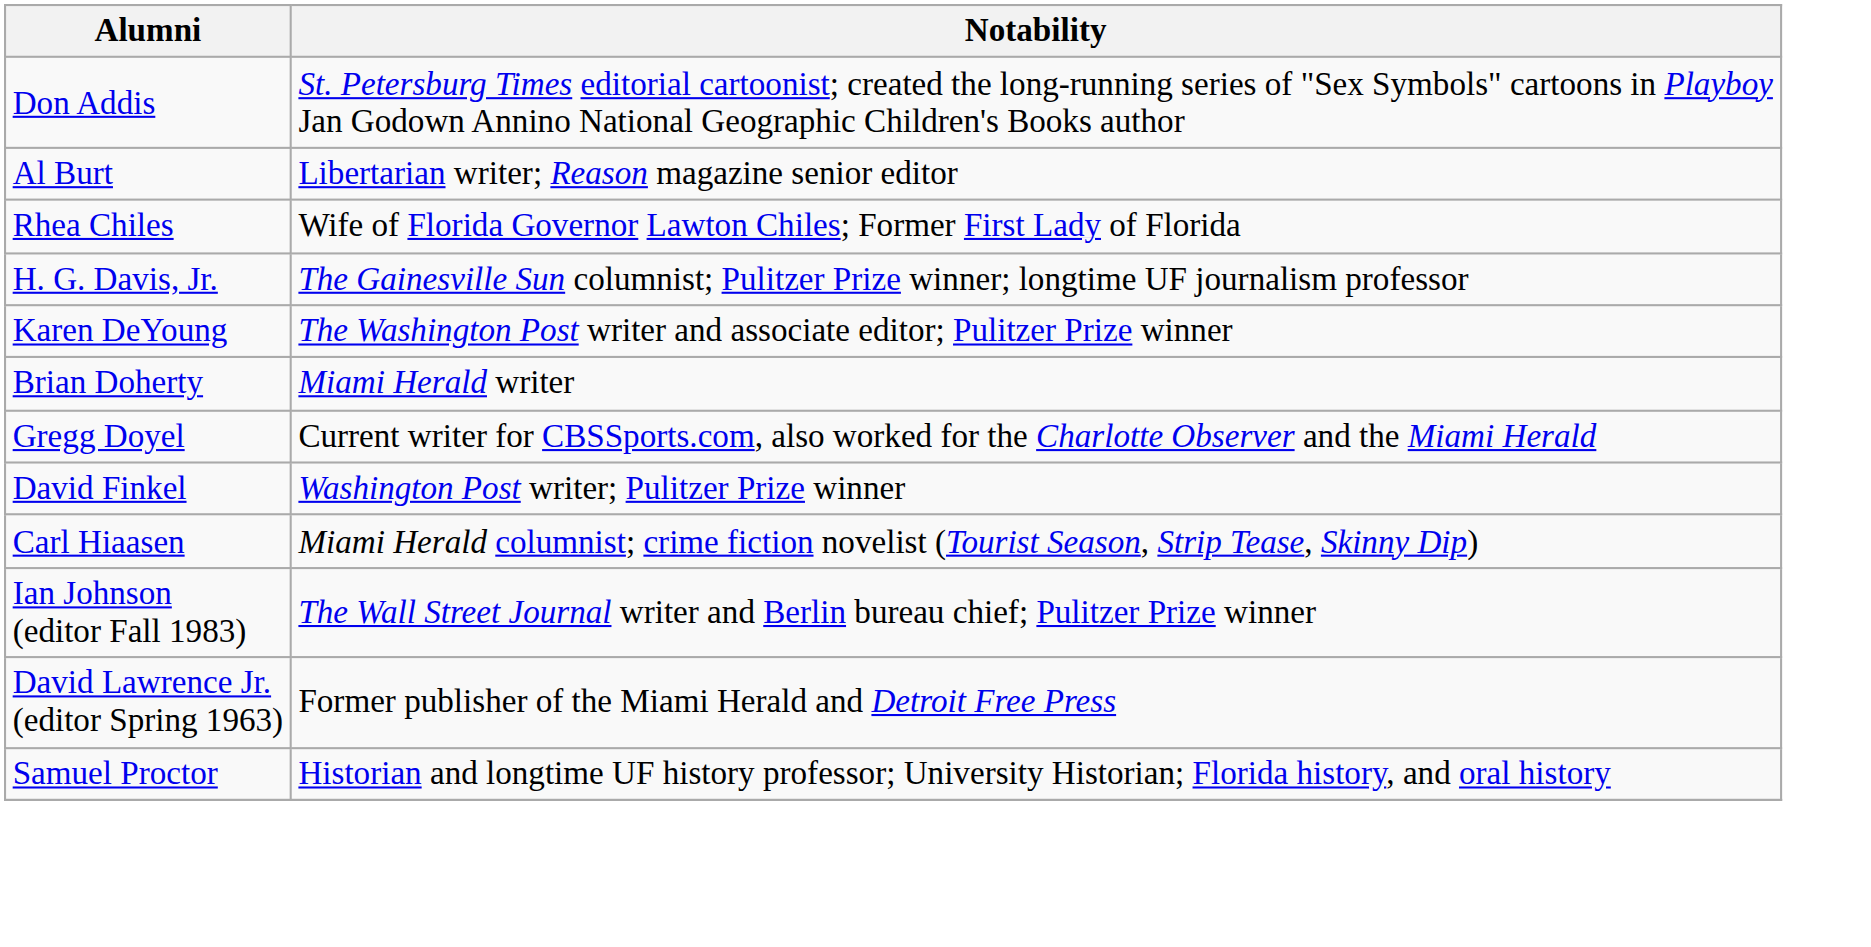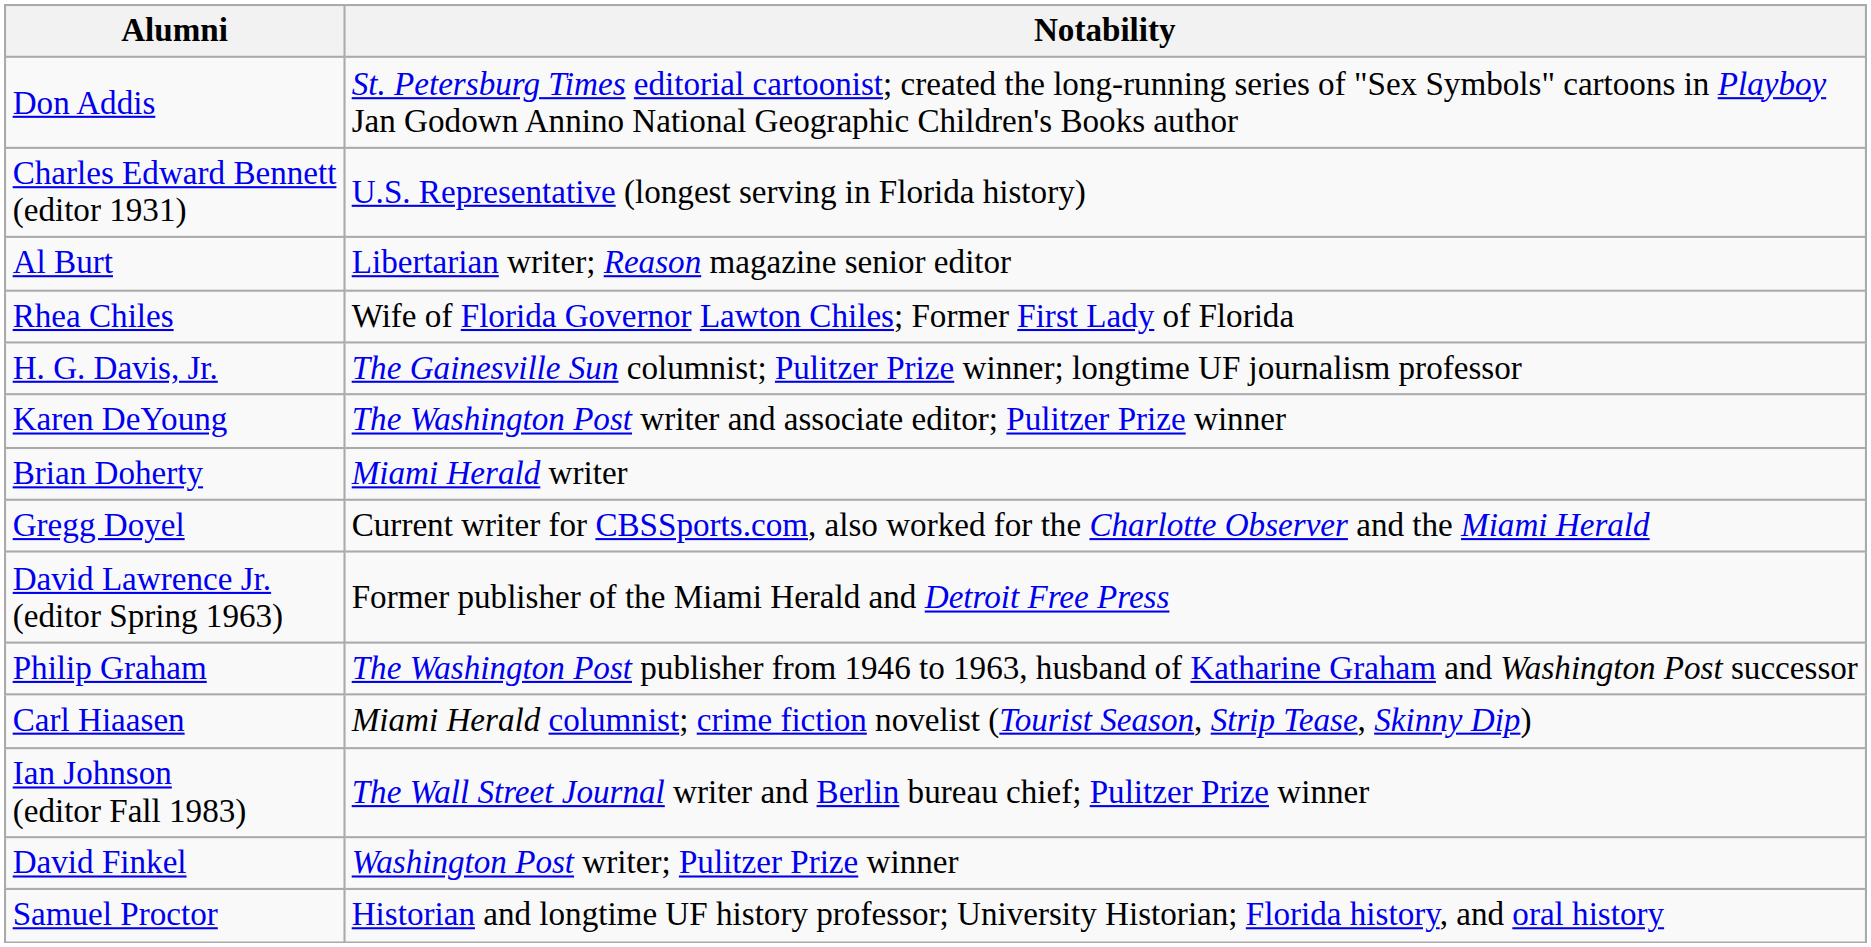+ row: (175, 191)
rows swapped: (100, 488) <-> (148, 701)
+ row: (110, 667)
